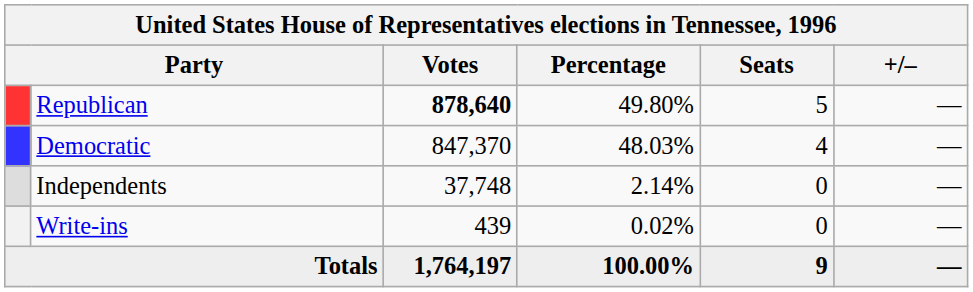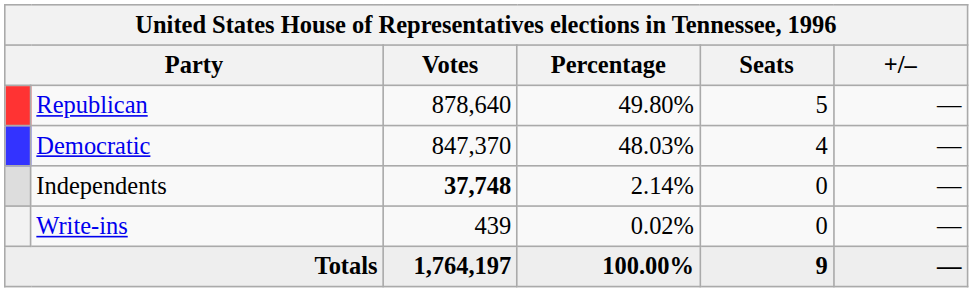(472, 105) bold -> (472, 105) normal
(478, 186) normal -> (478, 186) bold
